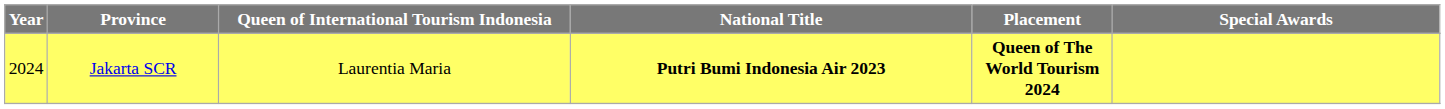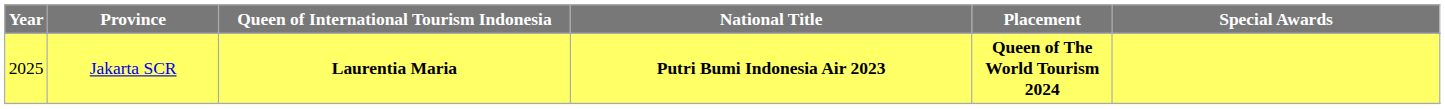(26, 68) 2024 -> (26, 68) 2025
(394, 68) normal -> (394, 68) bold
